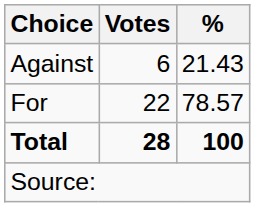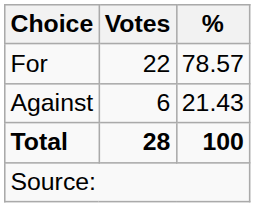rows swapped: (29, 102) <-> (52, 63)
